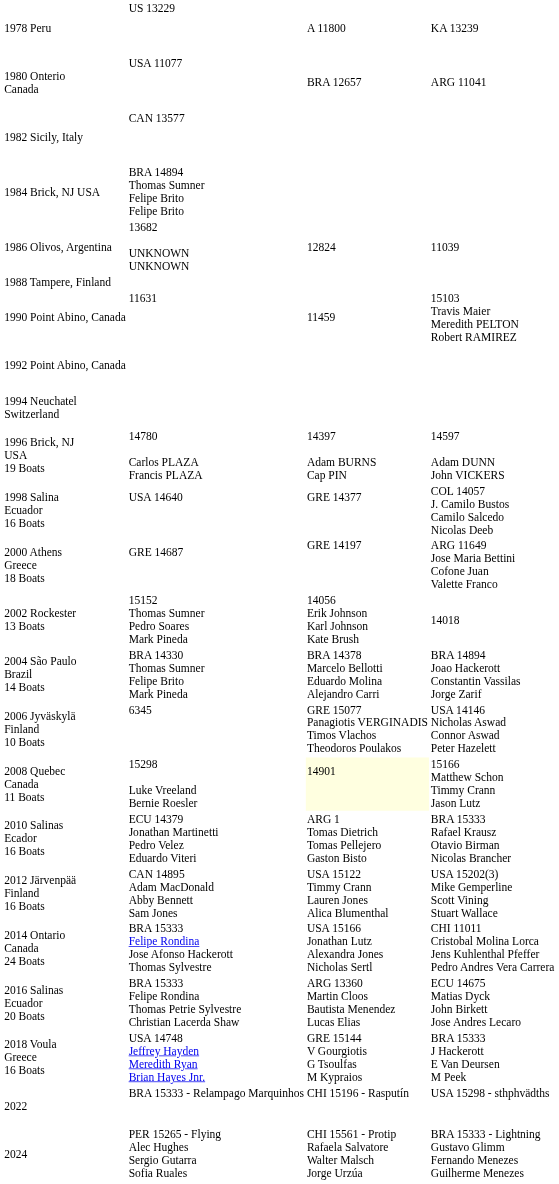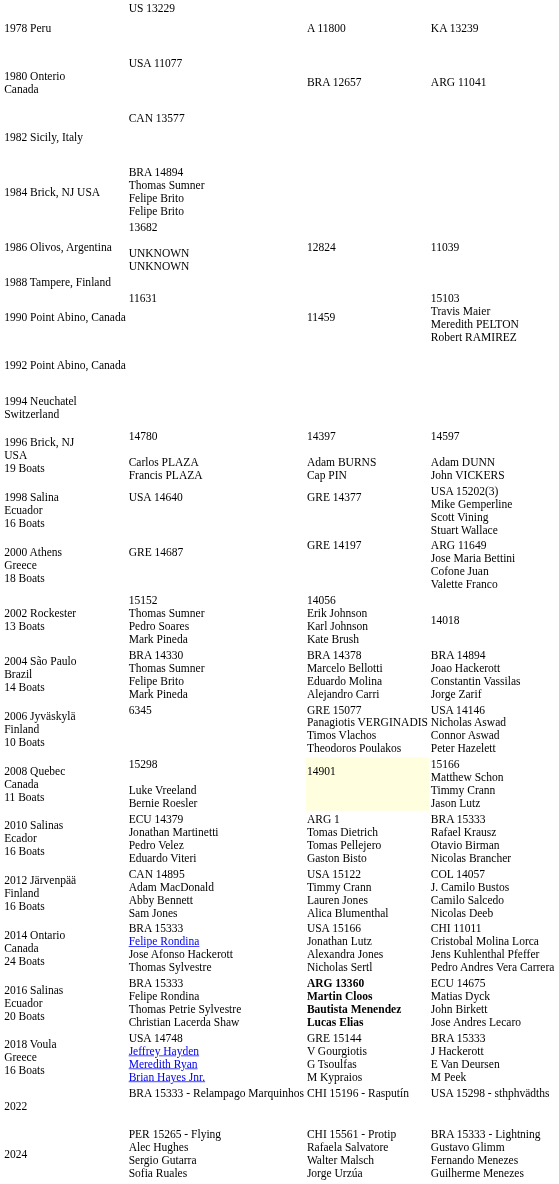(470, 510) COL 14057 J. Camilo Bustos Camilo Salcedo Nicolas Deeb -> (472, 510) USA 15202(3) Mike Gemperline Scott Vining Stuart Wallace
(472, 893) USA 15202(3) Mike Gemperline Scott Vining Stuart Wallace -> (470, 893) COL 14057 J. Camilo Bustos Camilo Salcedo Nicolas Deeb
(351, 1003) normal -> (354, 1003) bold
